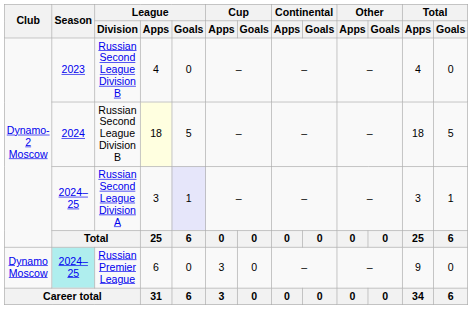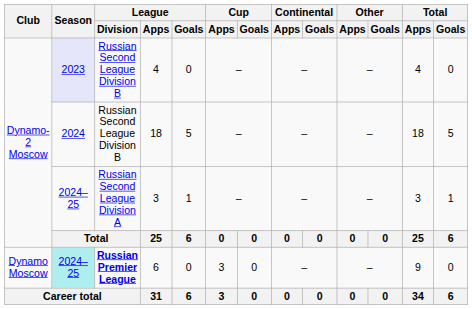(73, 70) no background -> (73, 70) lavender background
(156, 134) lightyellow background -> (156, 134) no background
(189, 198) lavender background -> (189, 198) no background
(117, 267) normal -> (117, 267) bold
